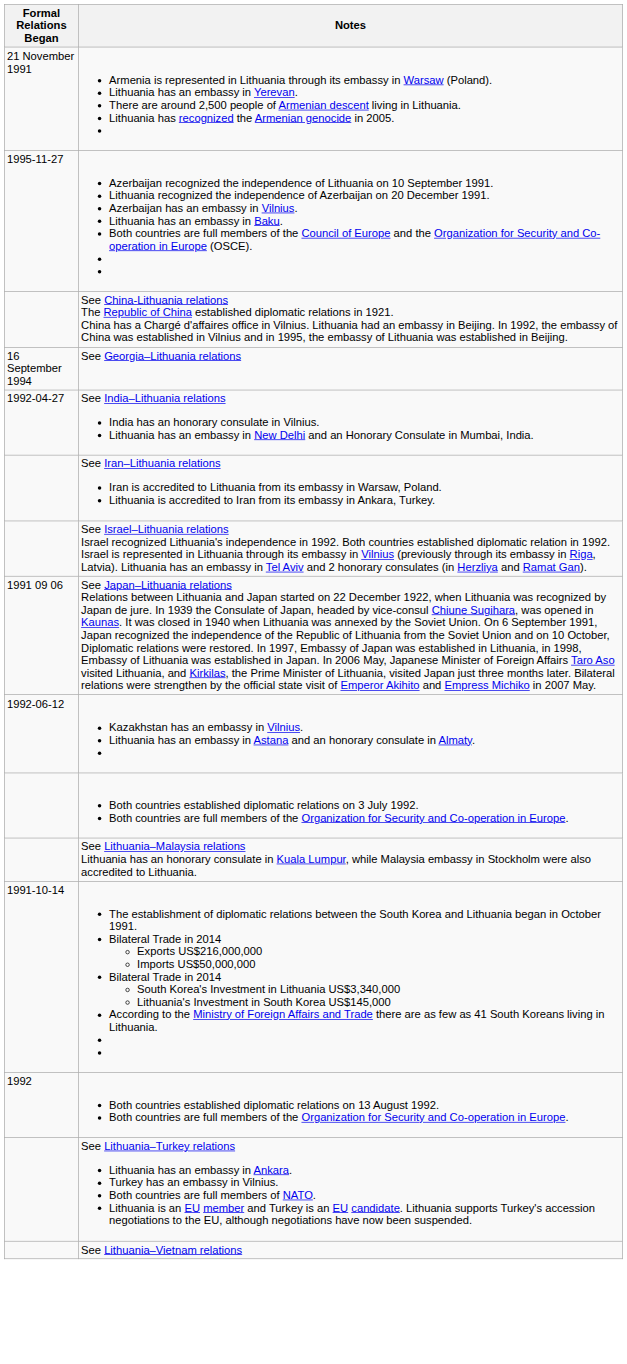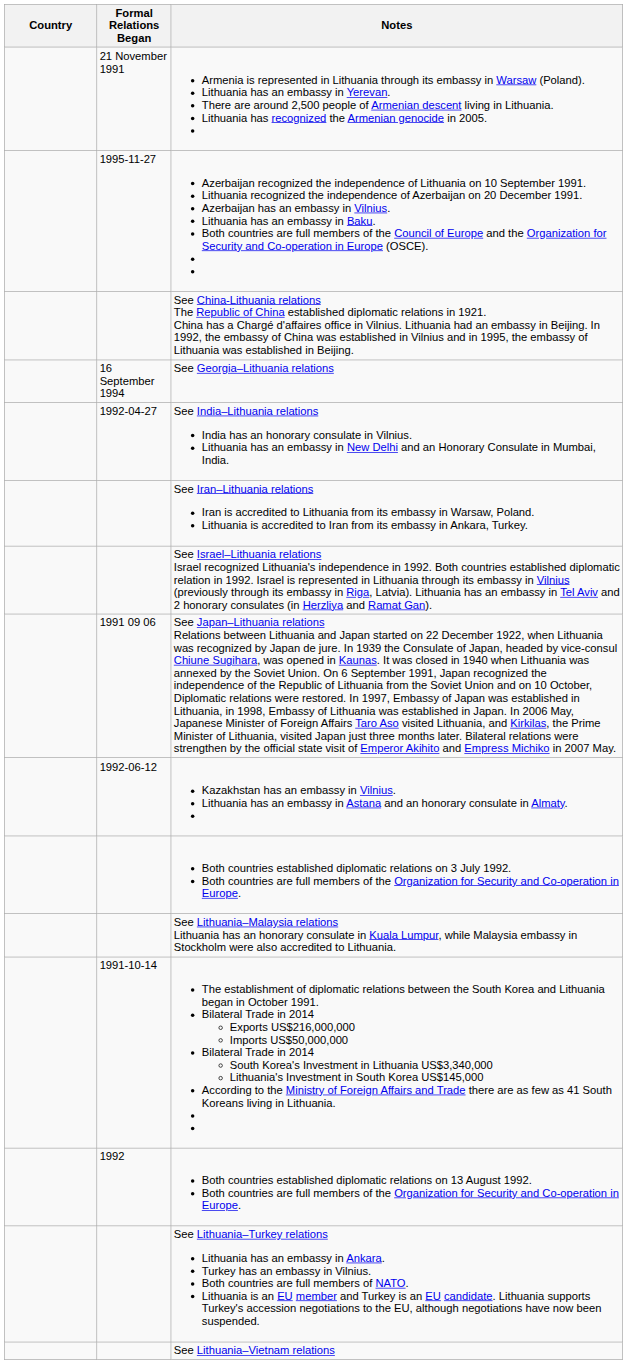+ column: (51, 25)
